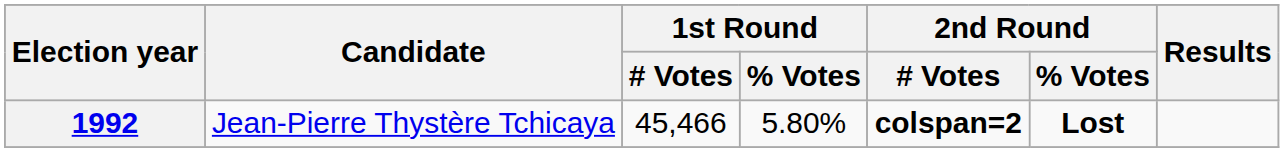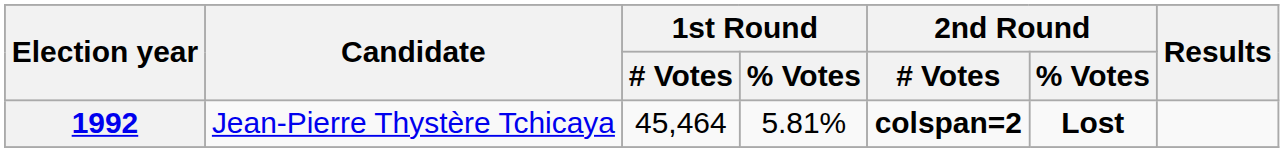(681, 123) 45,466 -> (681, 123) 45,464
(804, 123) 5.80% -> (804, 123) 5.81%
